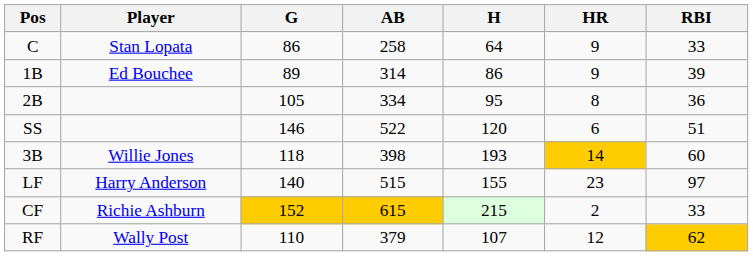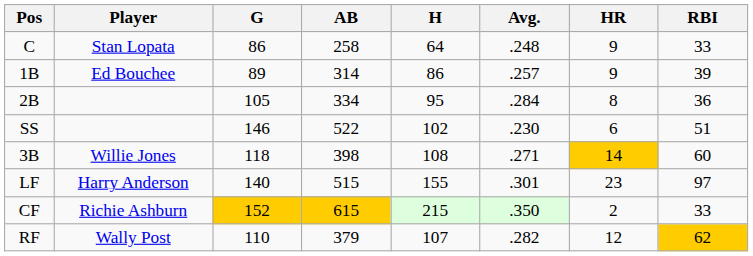+ column: (524, 18)
(494, 127) 120 -> (435, 127) 102
(494, 155) 193 -> (435, 155) 108
